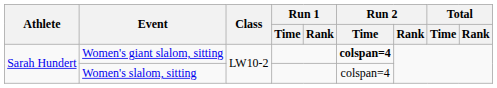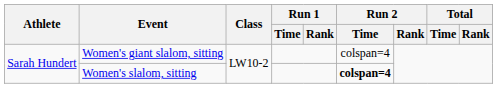(365, 54) bold -> (365, 54) normal
(365, 73) normal -> (365, 73) bold
